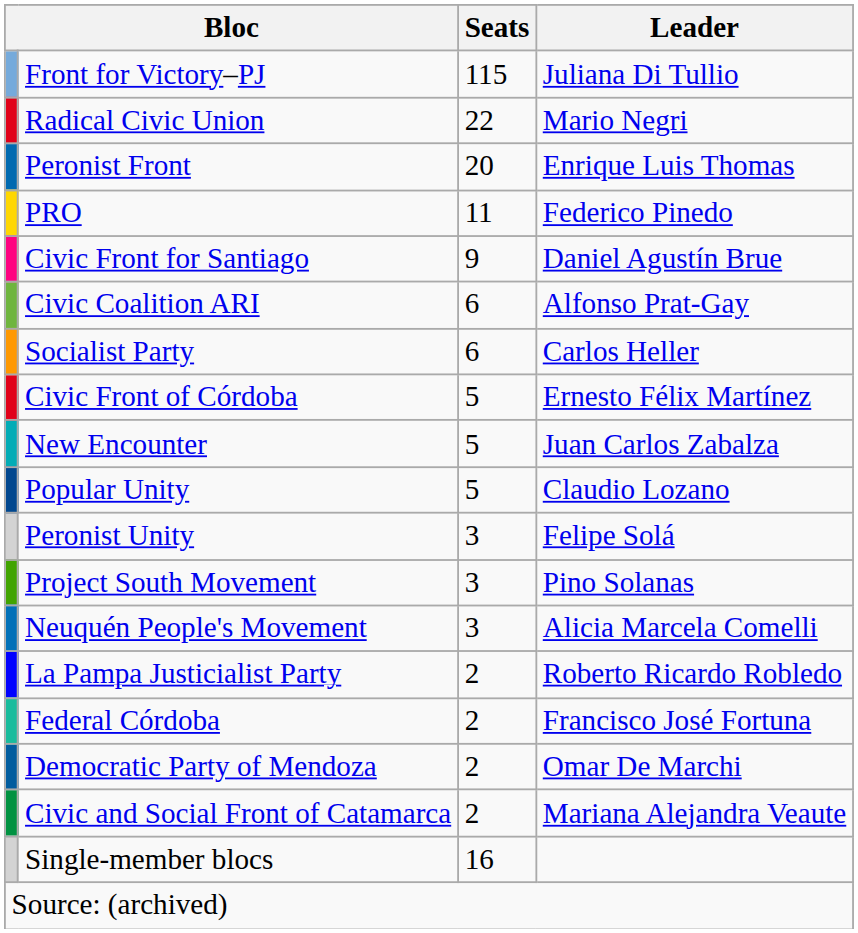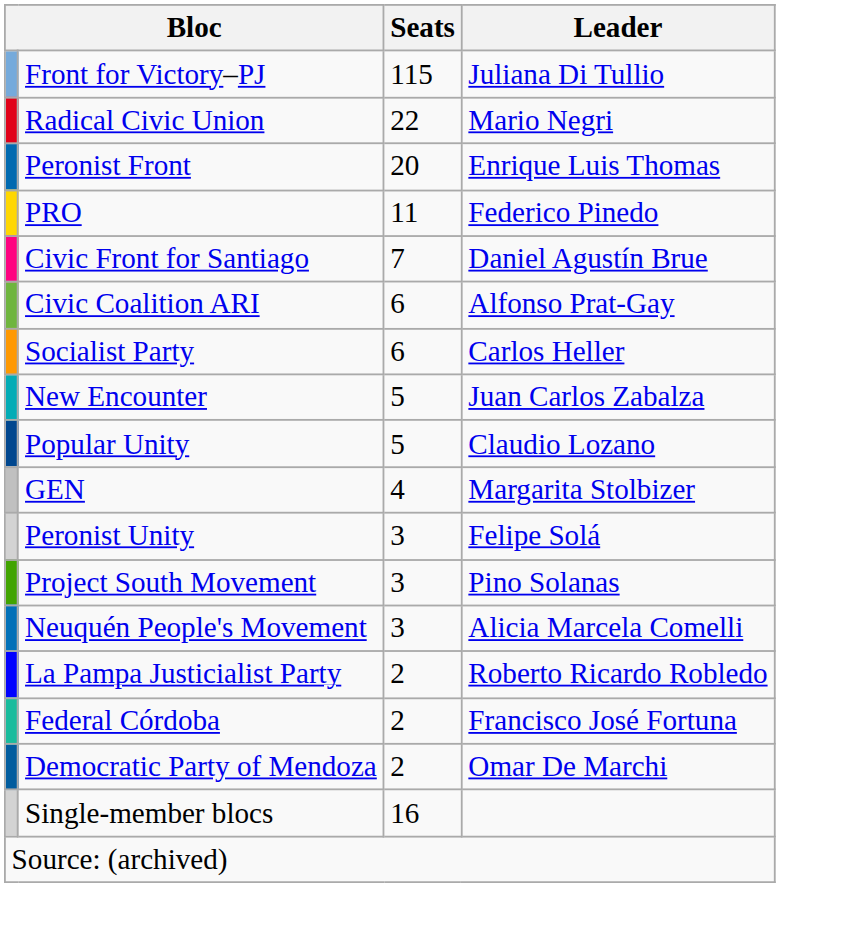(472, 258) 9 -> (397, 258) 7
- row: (161, 397)
+ row: (55, 489)
- row: (238, 812)
